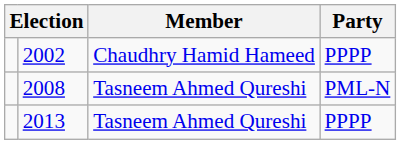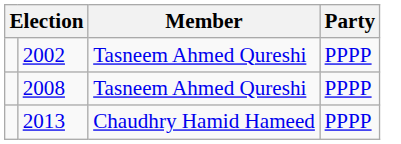(204, 54) Chaudhry Hamid Hameed -> (200, 54) Tasneem Ahmed Qureshi
(357, 88) PML-N -> (348, 88) PPPP
(200, 121) Tasneem Ahmed Qureshi -> (204, 121) Chaudhry Hamid Hameed
